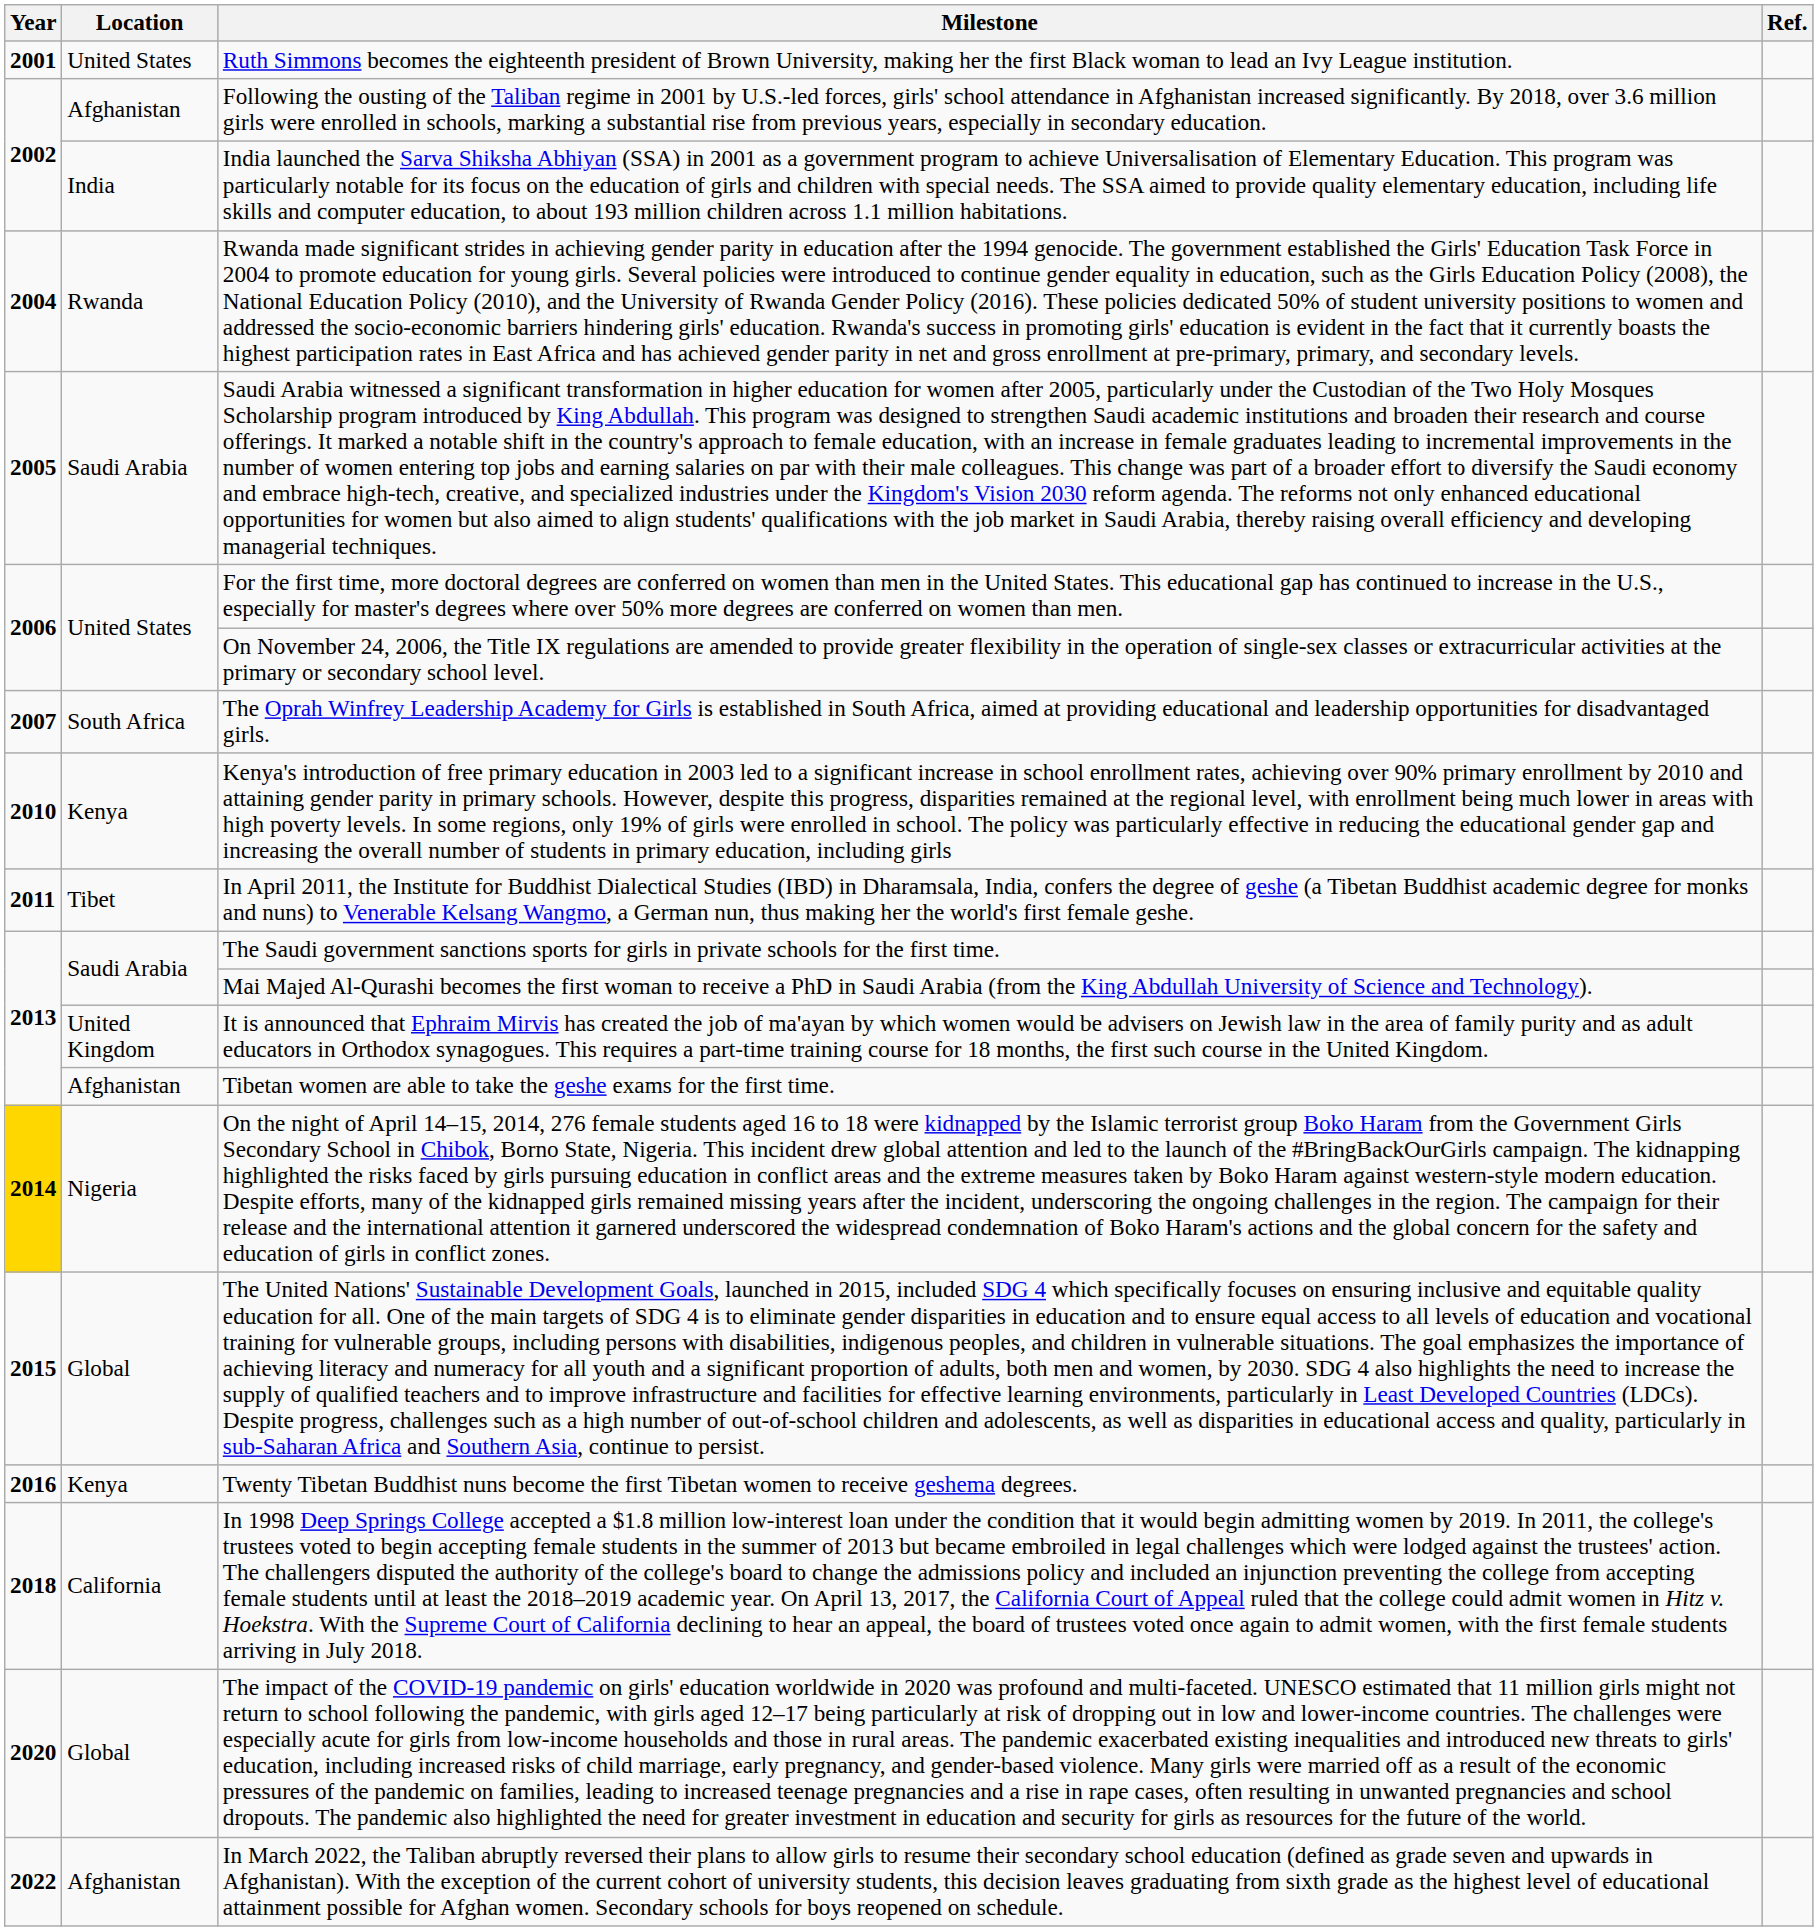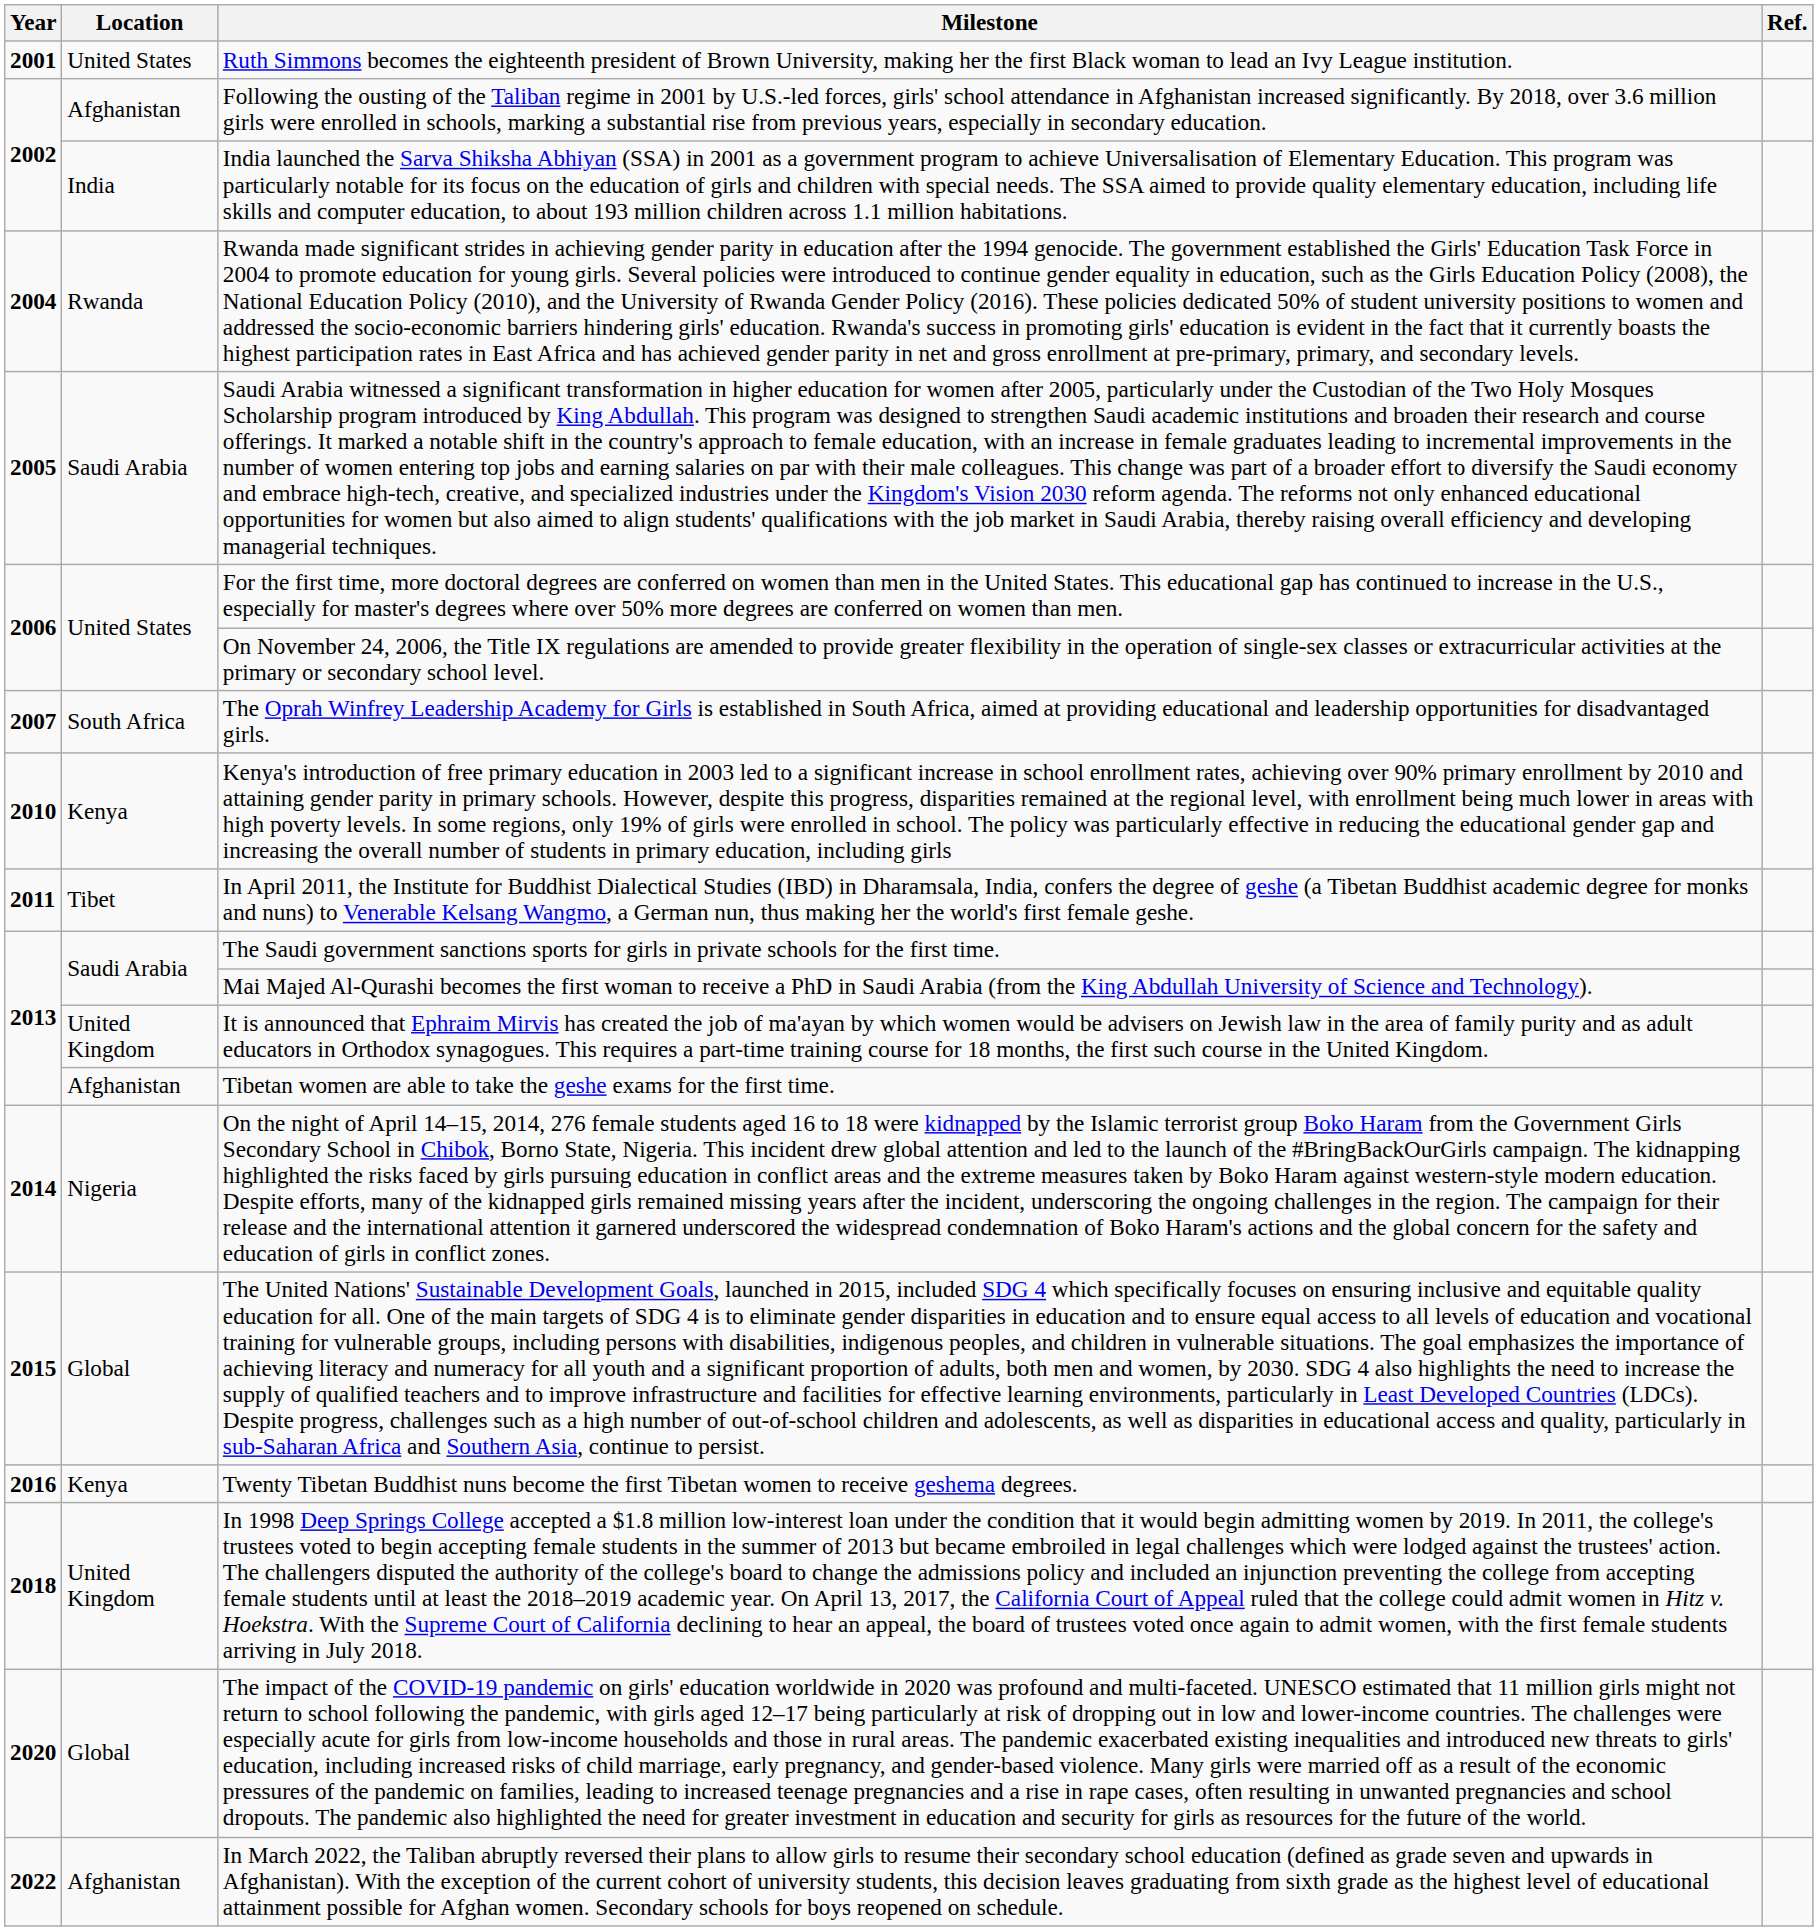(33, 1188) gold background -> (33, 1188) no background
(114, 1585) California -> (111, 1585) United Kingdom
